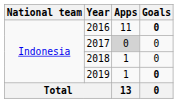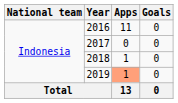(157, 28) bold -> (157, 28) normal
(126, 44) lightgrey background -> (126, 44) no background
(126, 75) no background -> (126, 75) lightsalmon background
(157, 75) bold -> (157, 75) normal
